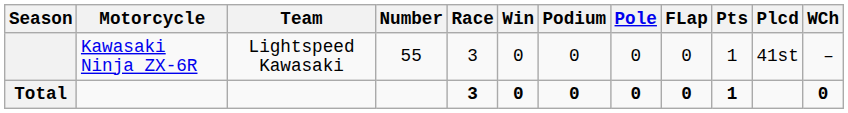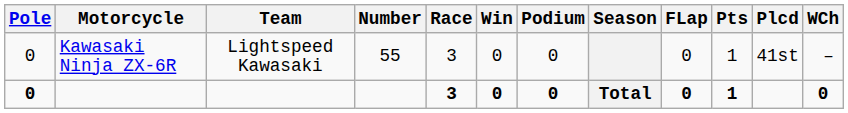columns swapped: (41, 18) <-> (636, 18)
